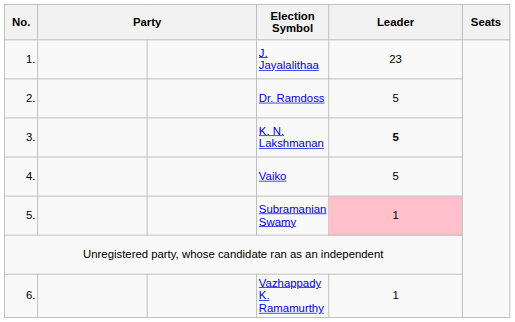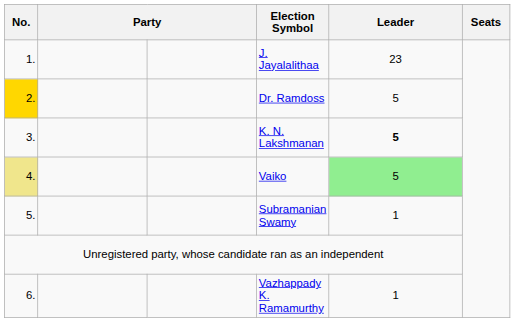(31, 98) no background -> (31, 98) gold background
(31, 176) no background -> (31, 176) khaki background
(396, 176) no background -> (396, 176) lightgreen background
(396, 215) pink background -> (396, 215) no background
